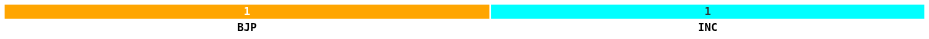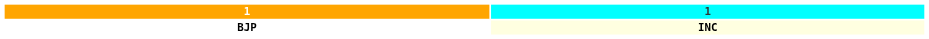(708, 27) no background -> (708, 27) lightyellow background
